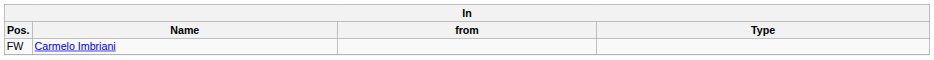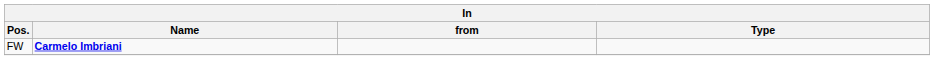(75, 47) normal -> (78, 47) bold
